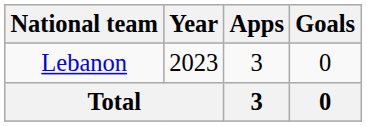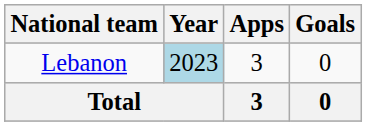(194, 62) no background -> (194, 62) lightblue background
